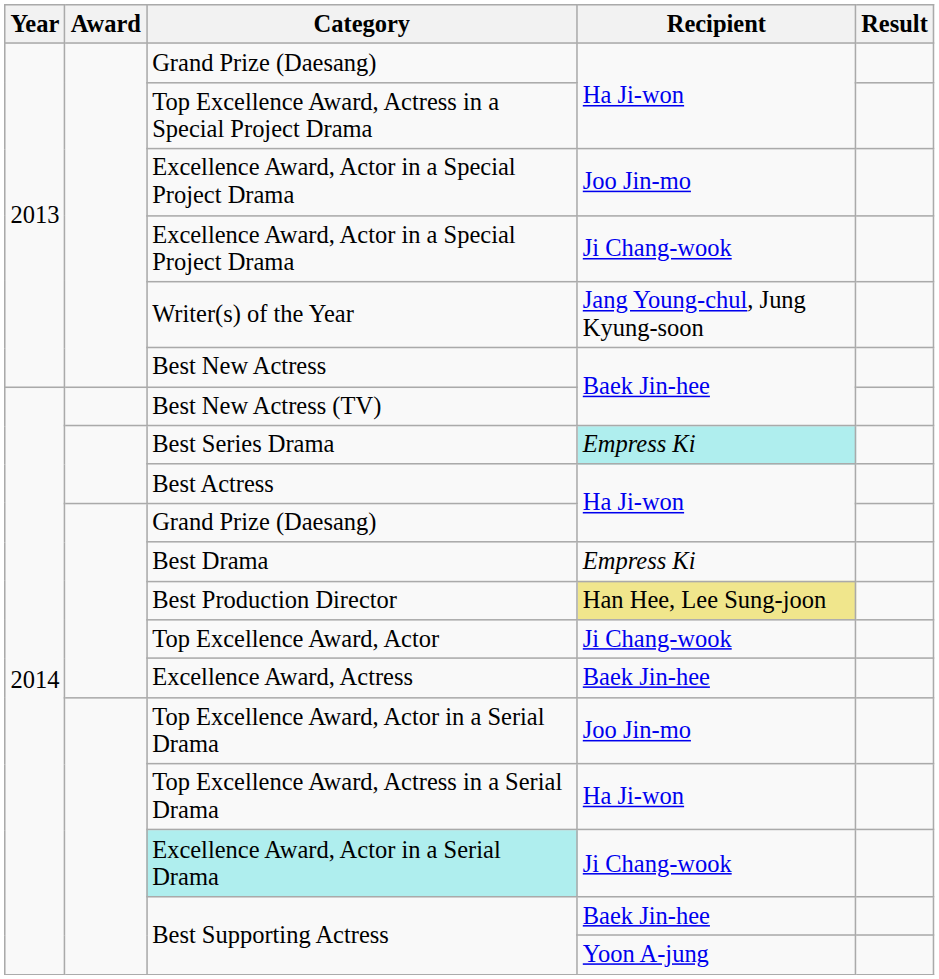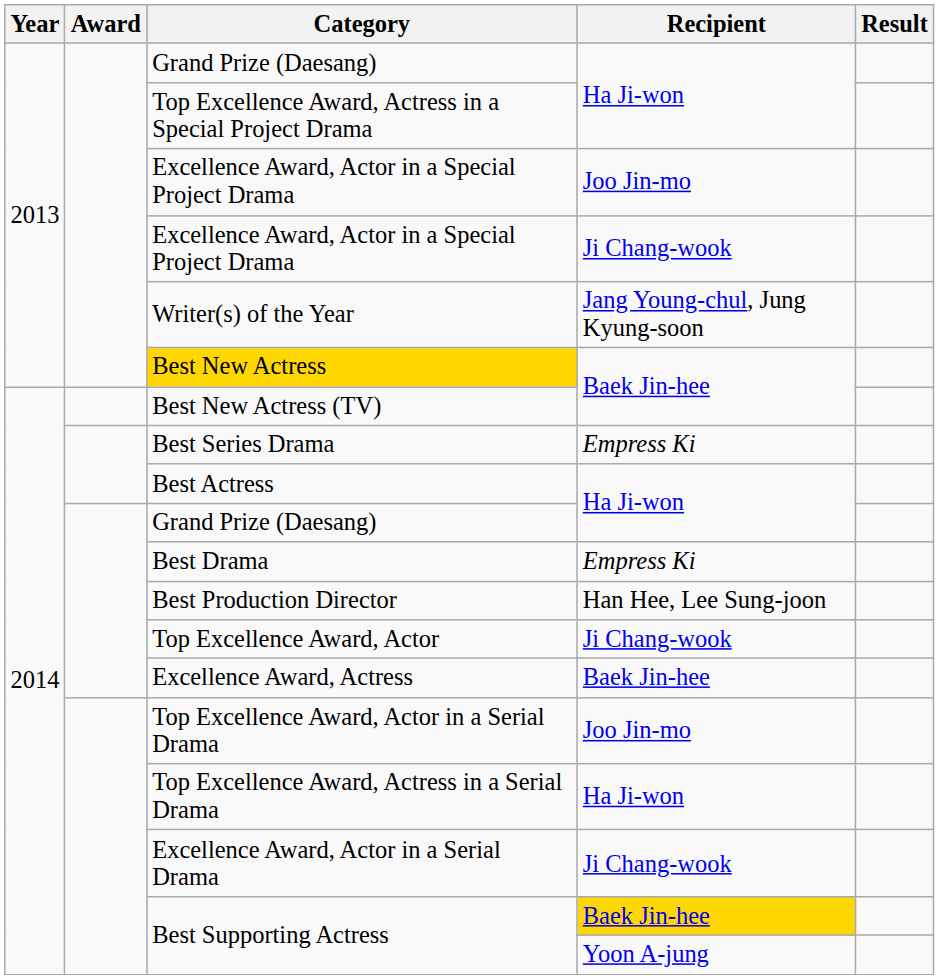(239, 367) no background -> (239, 367) gold background
(639, 444) paleturquoise background -> (639, 444) no background
(704, 599) khaki background -> (704, 599) no background
(326, 862) paleturquoise background -> (326, 862) no background
(646, 915) no background -> (646, 915) gold background
